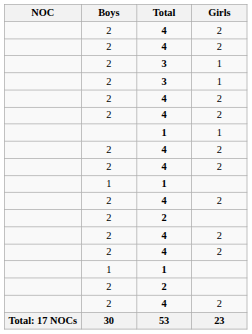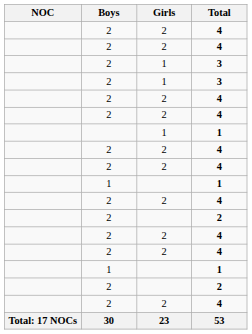columns swapped: (219, 13) <-> (164, 13)
